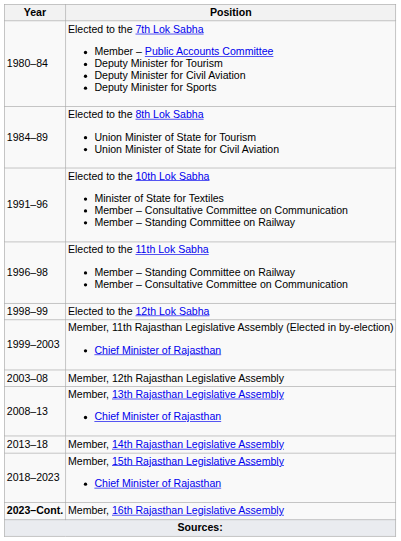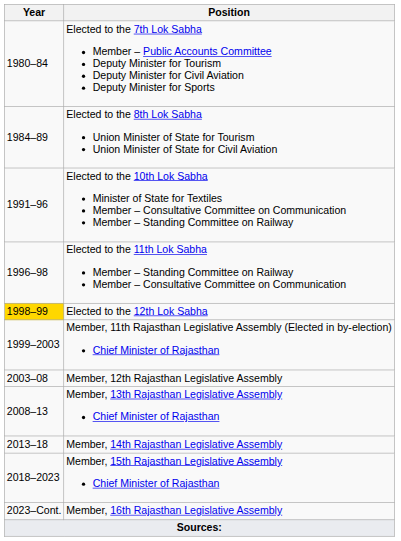(27, 311) no background -> (27, 311) gold background
(35, 511) bold -> (34, 511) normal
